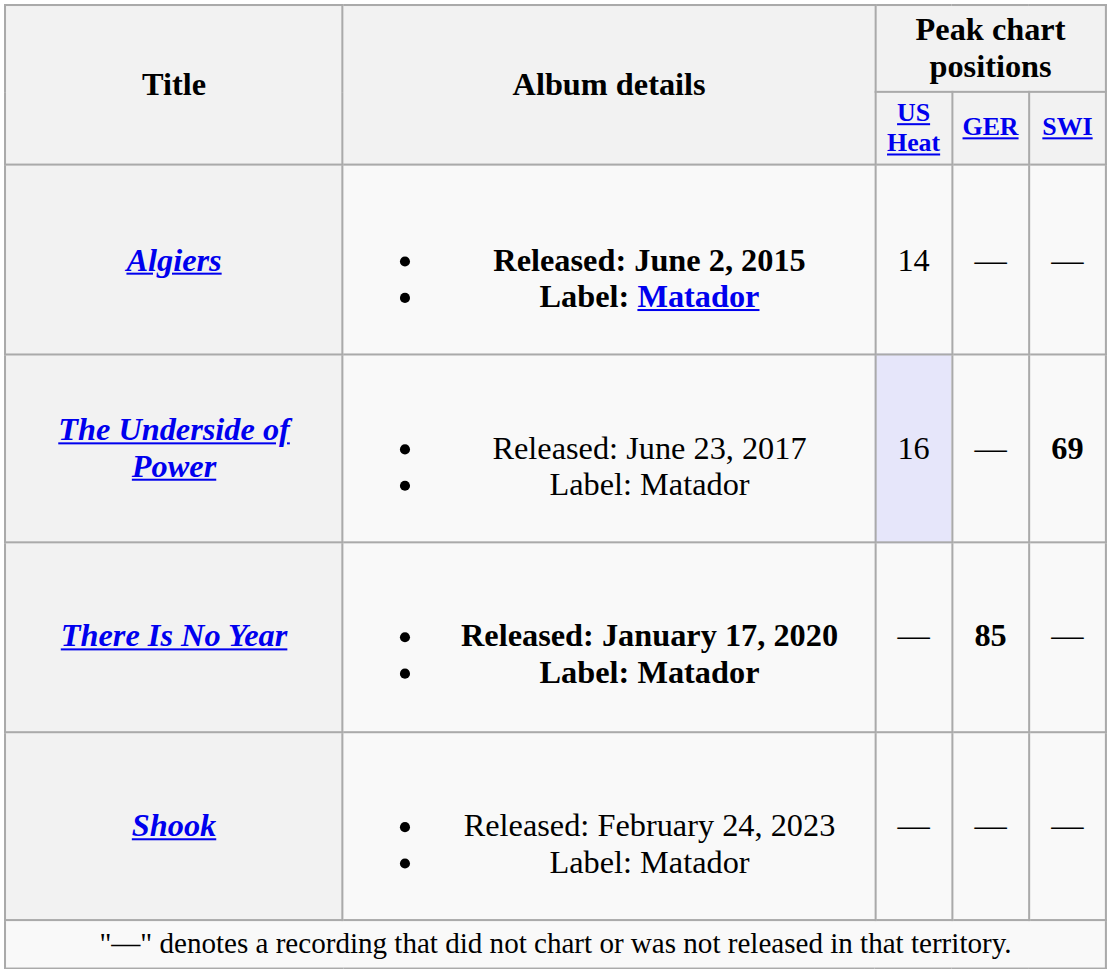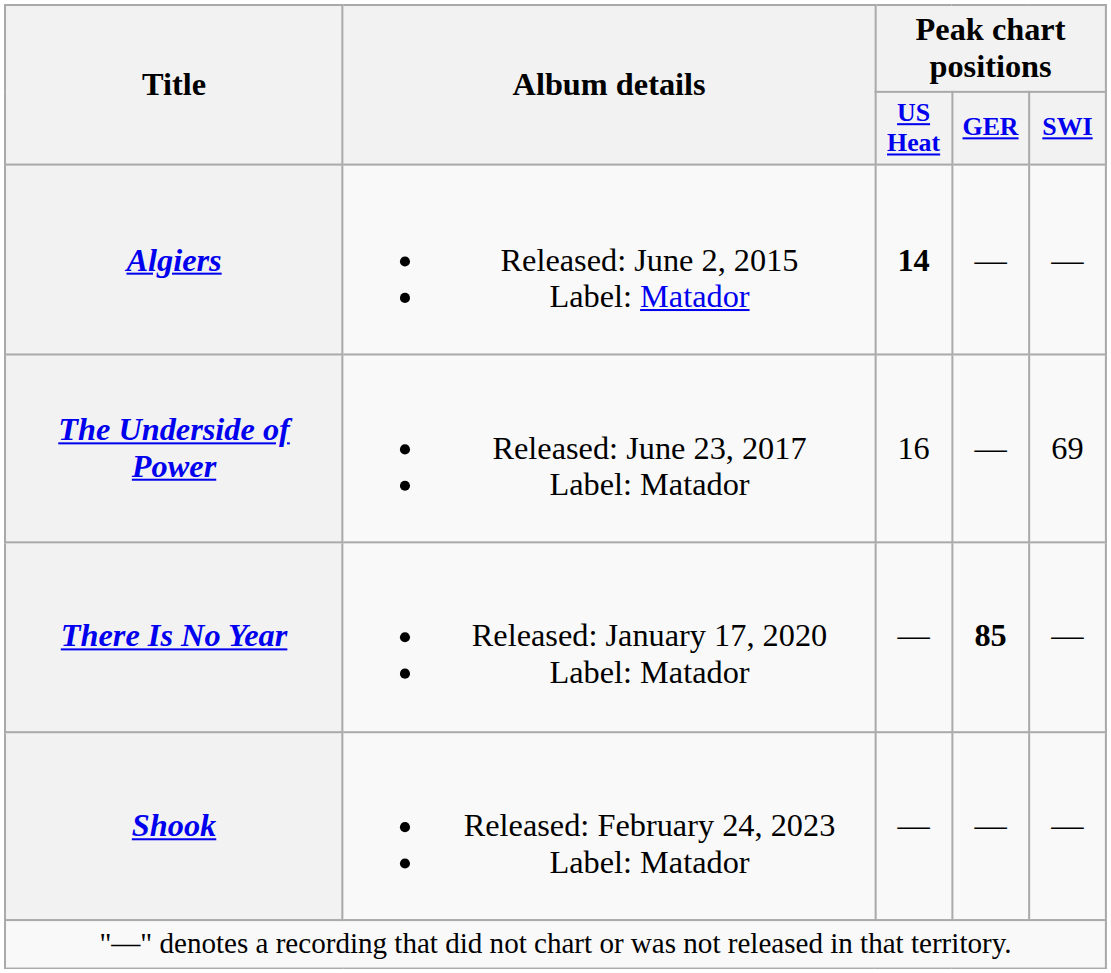(609, 278) bold -> (609, 278) normal
(914, 259) normal -> (914, 259) bold
(914, 447) lavender background -> (914, 447) no background
(1067, 447) bold -> (1067, 447) normal
(609, 655) bold -> (609, 655) normal
